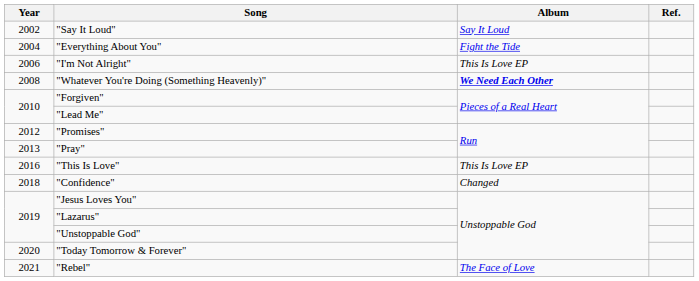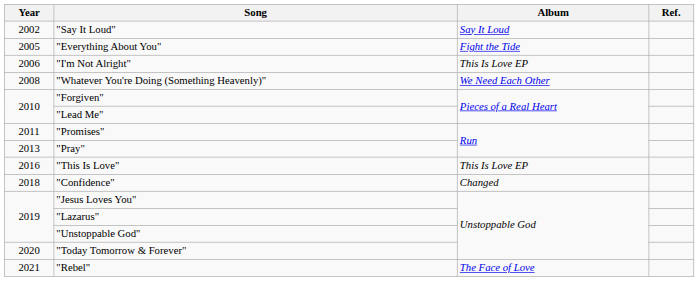(29, 47) 2004 -> (29, 47) 2005
(506, 81) bold -> (505, 81) normal
(29, 132) 2012 -> (29, 132) 2011
